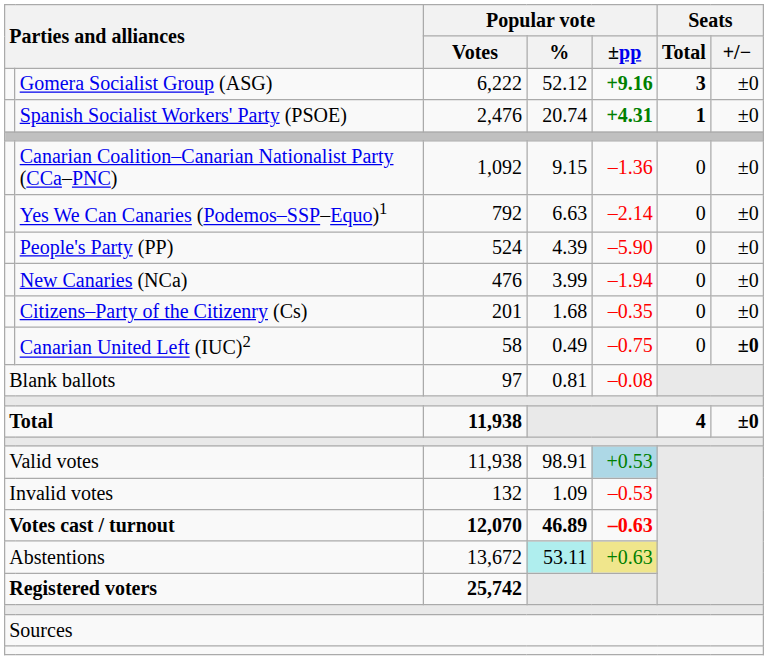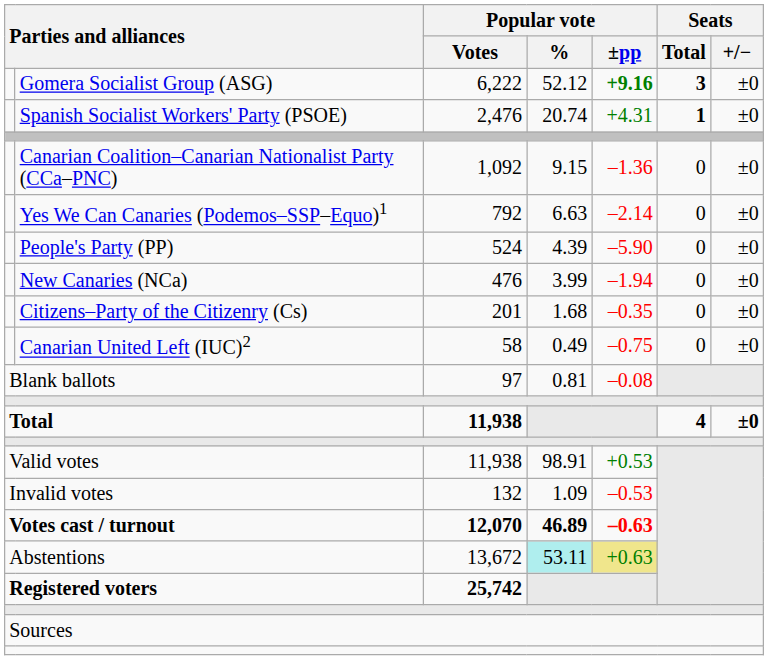(630, 115) bold -> (630, 115) normal
(748, 345) bold -> (748, 345) normal
(630, 461) lightblue background -> (630, 461) no background
